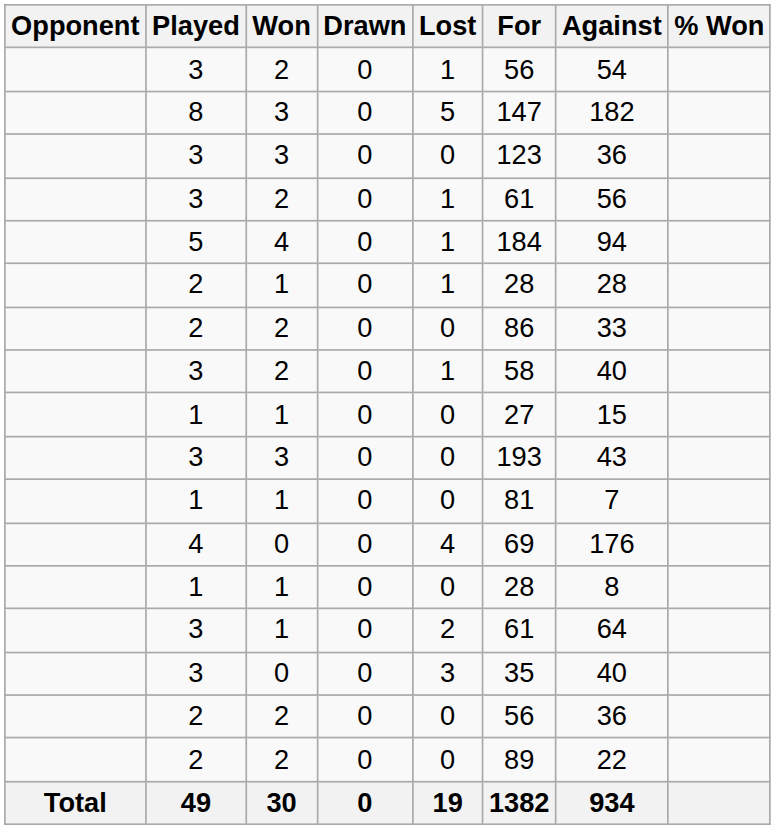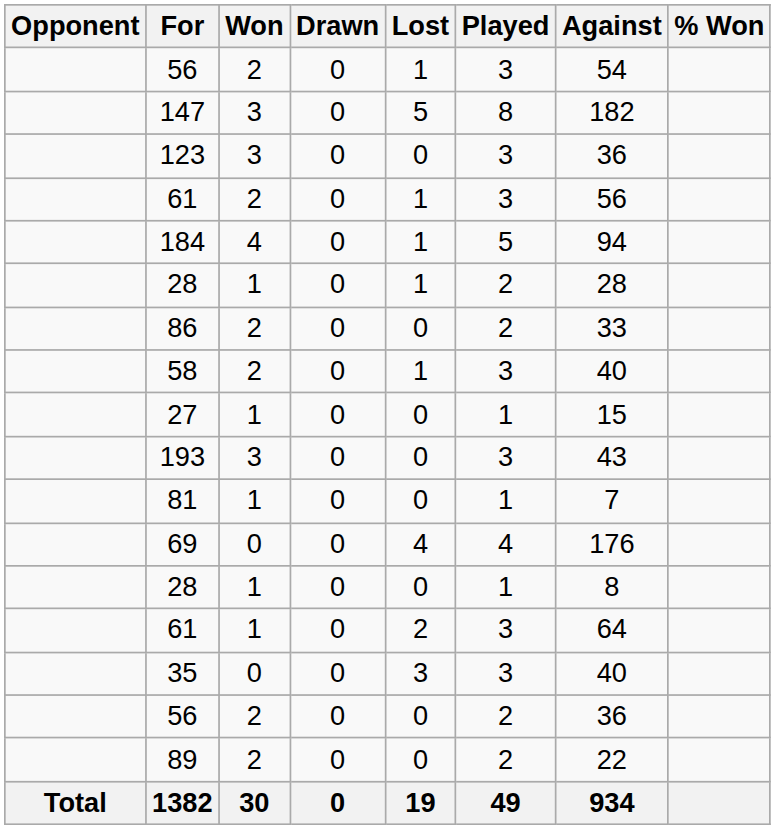columns swapped: (196, 26) <-> (519, 26)
